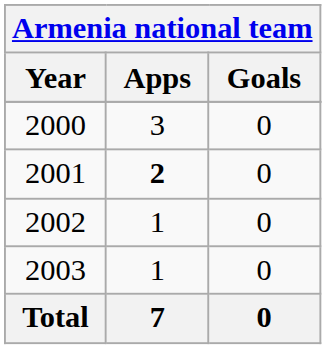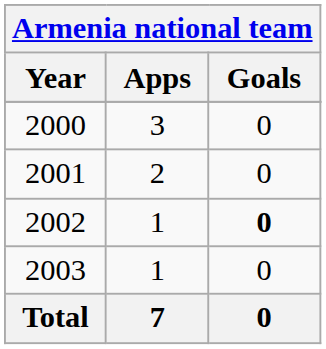(157, 173) bold -> (157, 173) normal
(264, 221) normal -> (264, 221) bold
